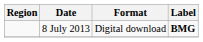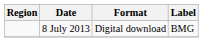(183, 28) bold -> (182, 28) normal
